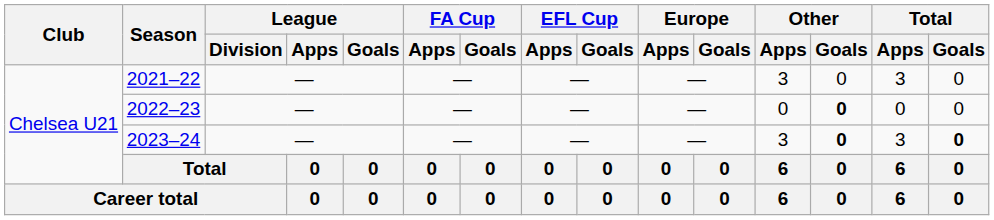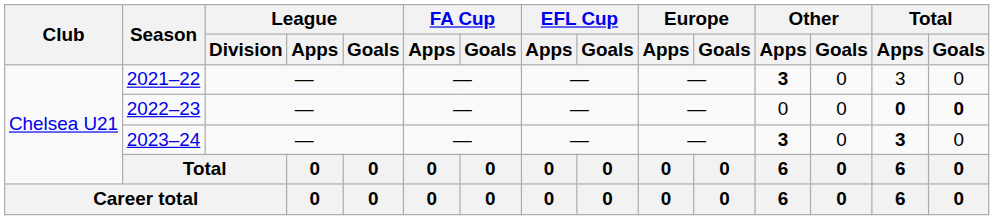(783, 79) normal -> (783, 79) bold
(842, 109) bold -> (842, 109) normal
(900, 109) normal -> (900, 109) bold
(959, 109) normal -> (959, 109) bold
(783, 139) normal -> (783, 139) bold
(842, 139) bold -> (842, 139) normal
(900, 139) normal -> (900, 139) bold
(959, 139) bold -> (959, 139) normal
